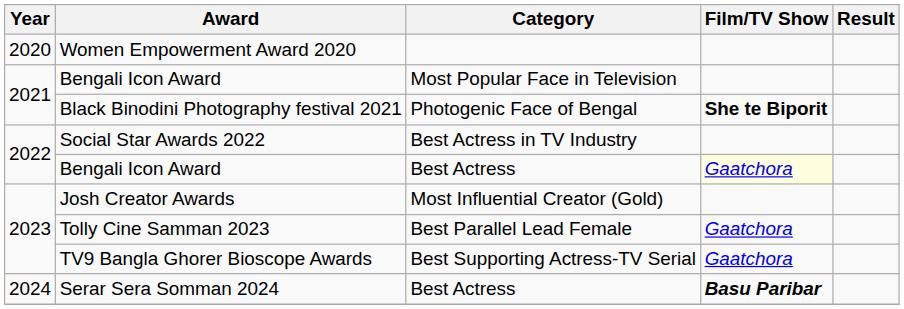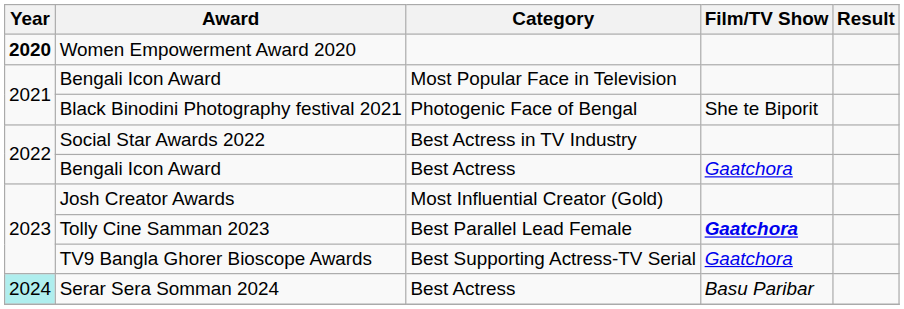(30, 49) normal -> (30, 49) bold
(766, 109) bold -> (761, 109) normal
(749, 169) lightyellow background -> (749, 169) no background
(749, 229) normal -> (751, 229) bold
(30, 288) no background -> (30, 288) paleturquoise background
(763, 288) bold -> (759, 288) normal
